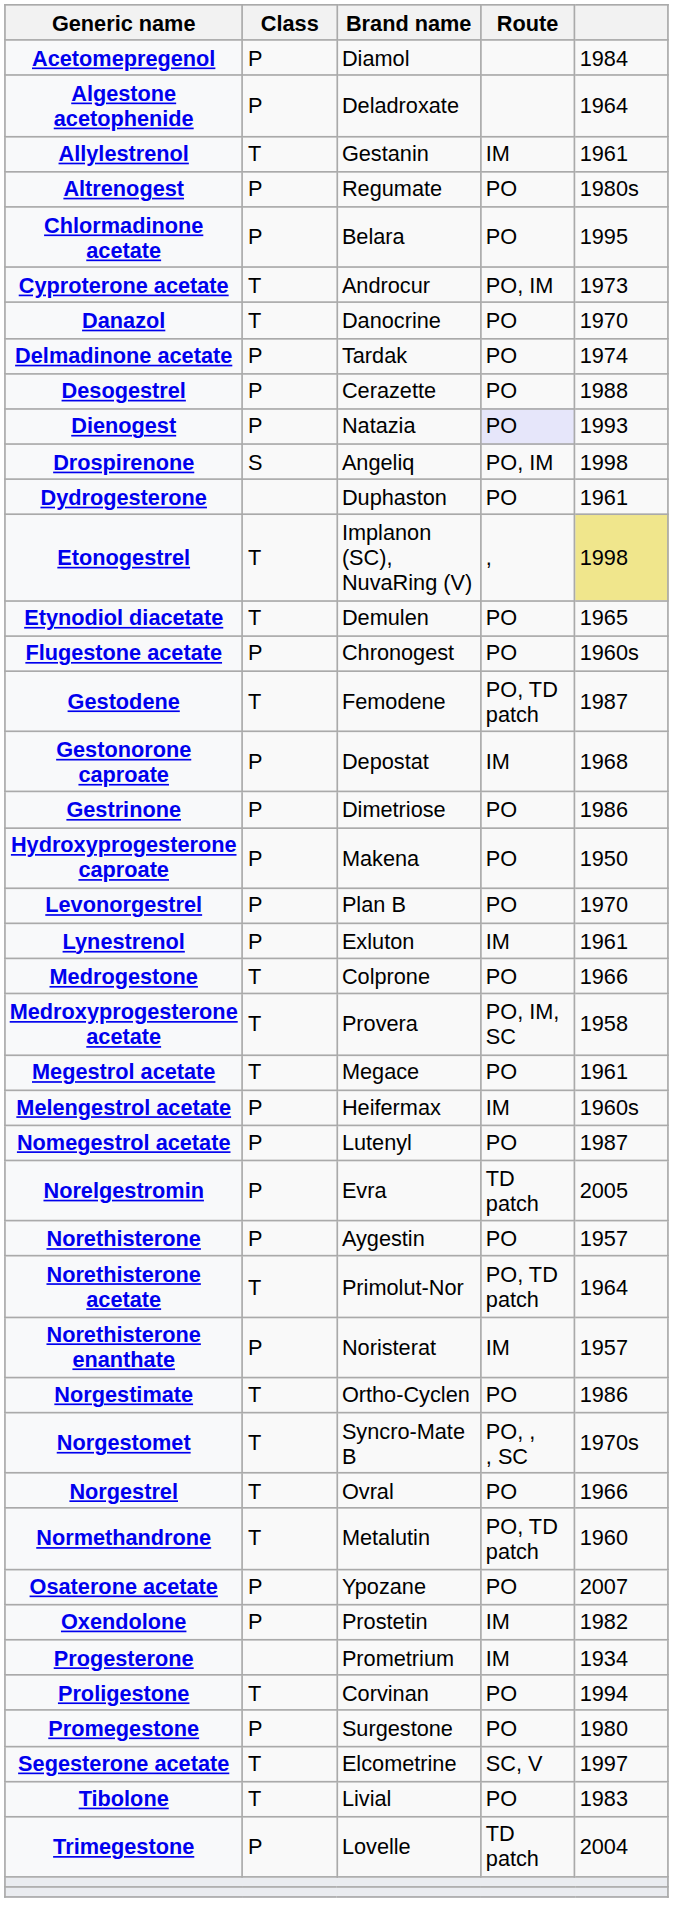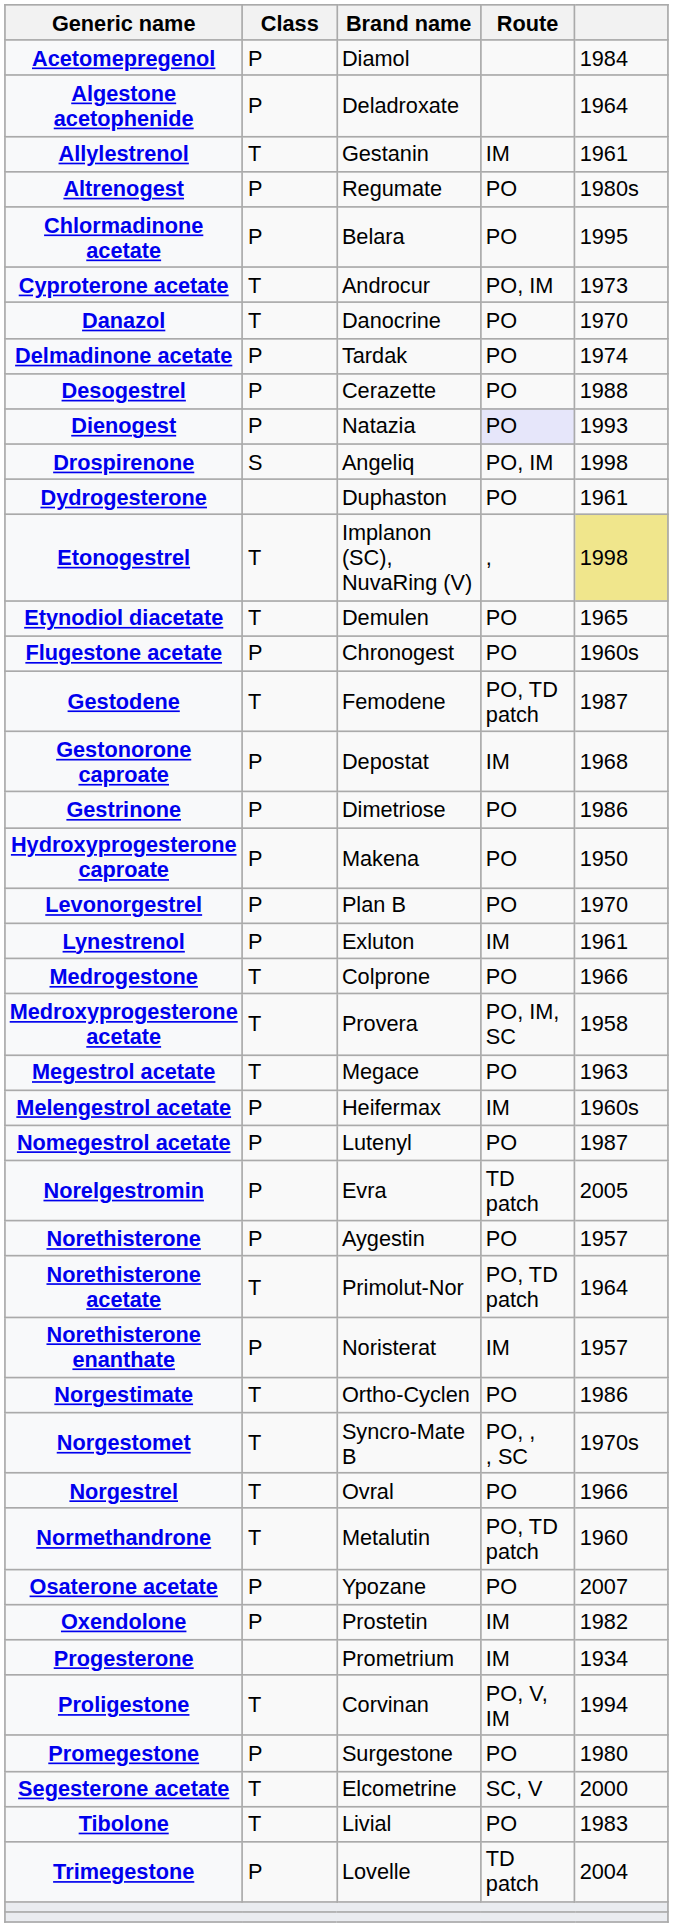(604, 1072) 1961 -> (604, 1072) 1963
(502, 1693) PO -> (517, 1705) PO, V, IM
(604, 1764) 1997 -> (604, 1789) 2000
